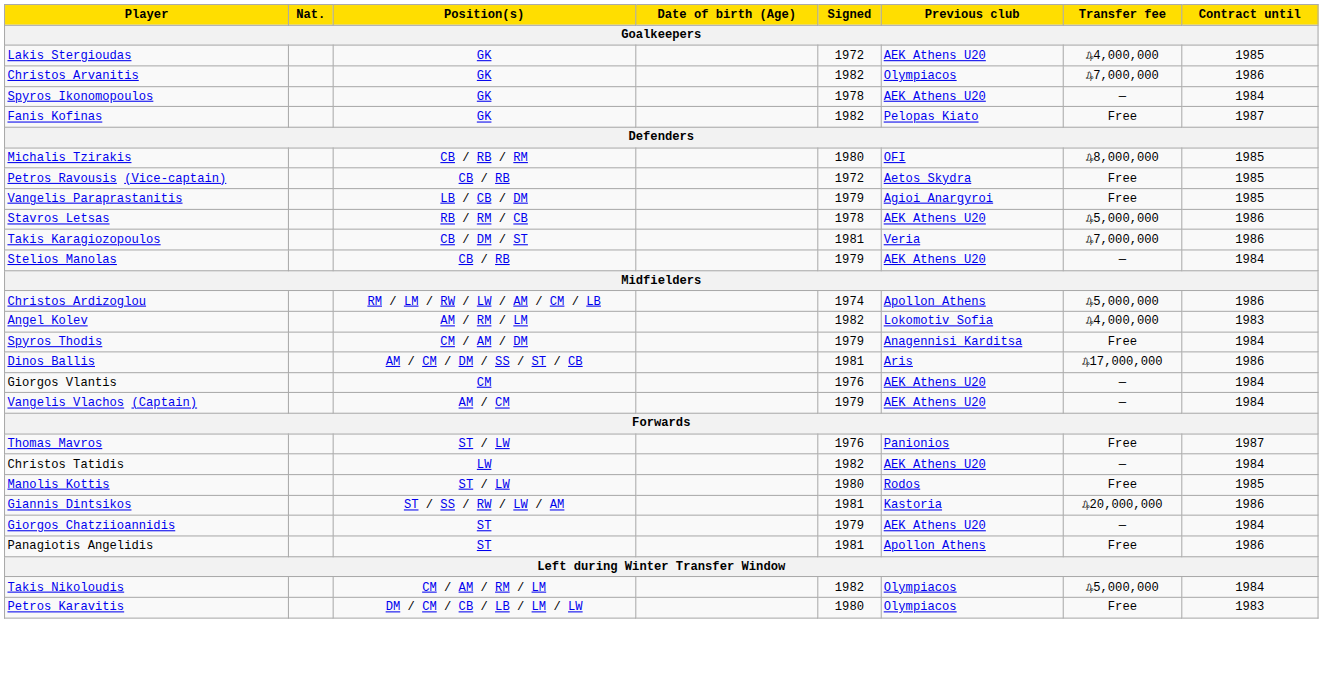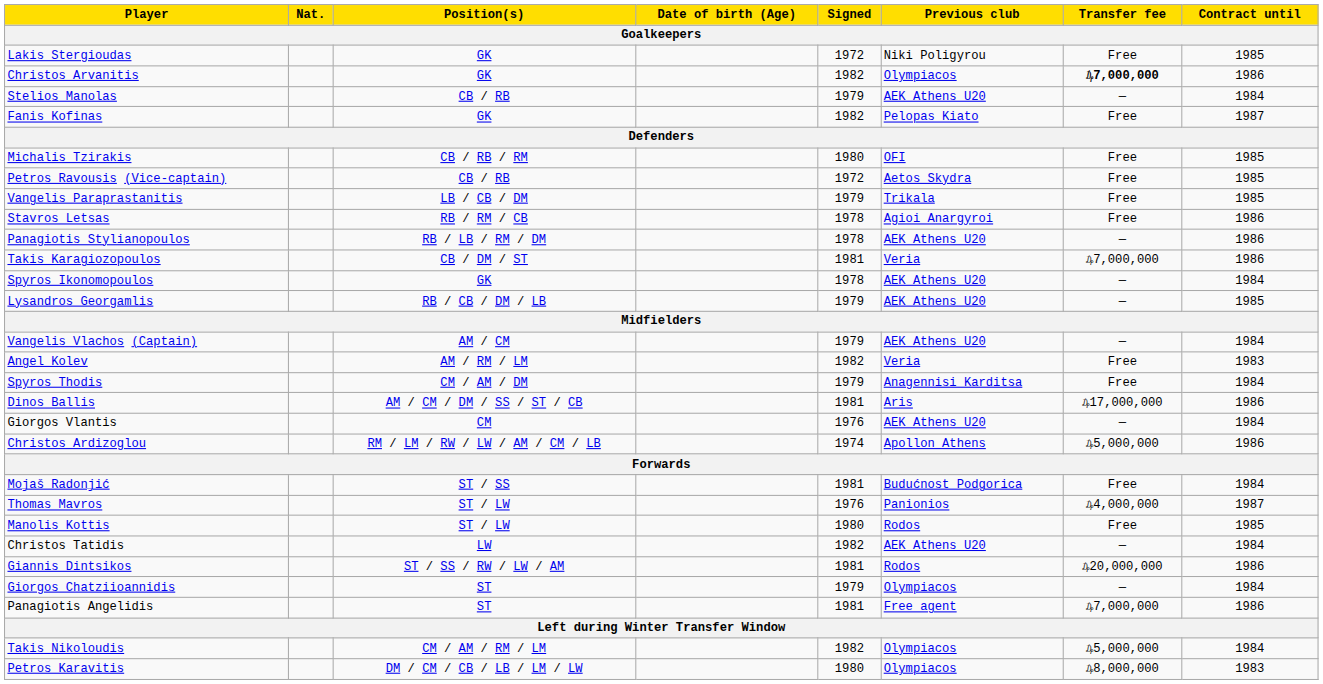(935, 55) AEK Athens U20 -> (935, 55) Niki Poligyrou
(1122, 55) ₯4,000,000 -> (1122, 55) Free
(1122, 76) normal -> (1122, 76) bold
rows swapped: (80, 96) <-> (62, 260)
(1122, 158) ₯8,000,000 -> (1122, 158) Free
(938, 198) Agioi Anargyroi -> (909, 198) Trikala
(935, 219) AEK Athens U20 -> (938, 219) Agioi Anargyroi
(1122, 219) ₯5,000,000 -> (1122, 219) Free
+ row: (99, 239)
+ row: (80, 301)
rows swapped: (77, 301) <-> (102, 403)
(938, 321) Lokomotiv Sofia -> (902, 362) Veria
(1122, 321) ₯4,000,000 -> (1122, 362) Free
+ row: (59, 485)
(1122, 444) Free -> (1122, 505) ₯4,000,000
rows swapped: (59, 485) <-> (66, 464)
(913, 505) Kastoria -> (902, 566) Rodos
(935, 525) AEK Athens U20 -> (920, 587) Olympiacos
(935, 546) Apollon Athens -> (920, 607) Free agent
(1122, 546) Free -> (1122, 607) ₯7,000,000
(1122, 607) Free -> (1122, 669) ₯8,000,000
